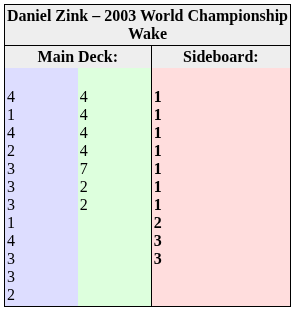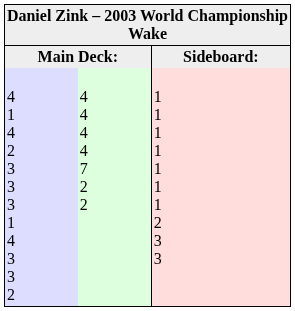(158, 178) bold -> (158, 178) normal
